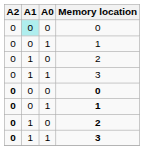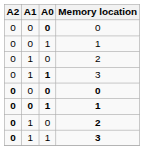(30, 28) paleturquoise background -> (30, 28) no background
(47, 28) normal -> (47, 28) bold
(47, 75) normal -> (47, 75) bold
(47, 91) normal -> (47, 91) bold
(30, 106) normal -> (30, 106) bold
(47, 106) normal -> (47, 106) bold
